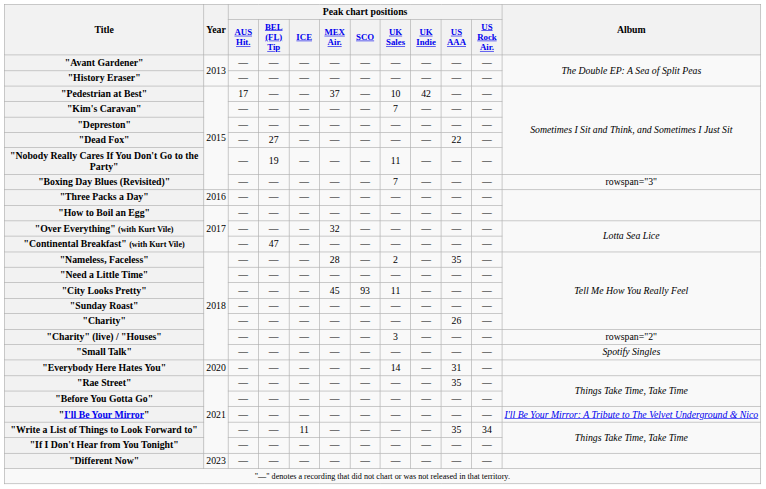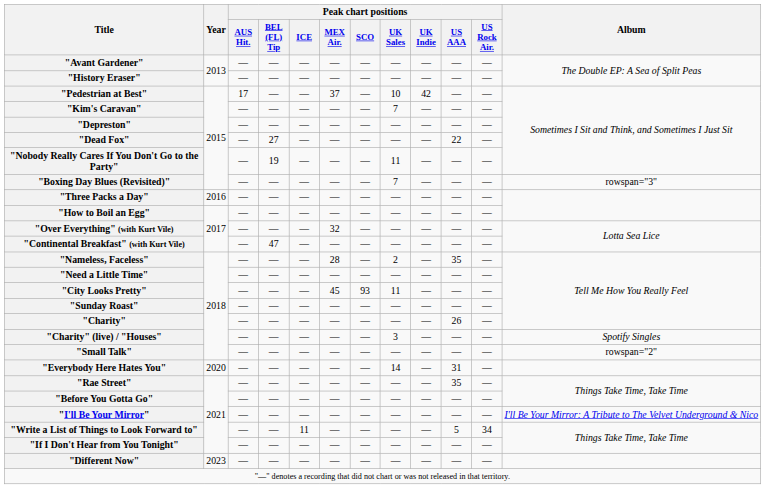(631, 337) rowspan="2" -> (631, 337) Spotify Singles
(631, 352) Spotify Singles -> (631, 352) rowspan="2"
(456, 429) 35 -> (456, 429) 5
